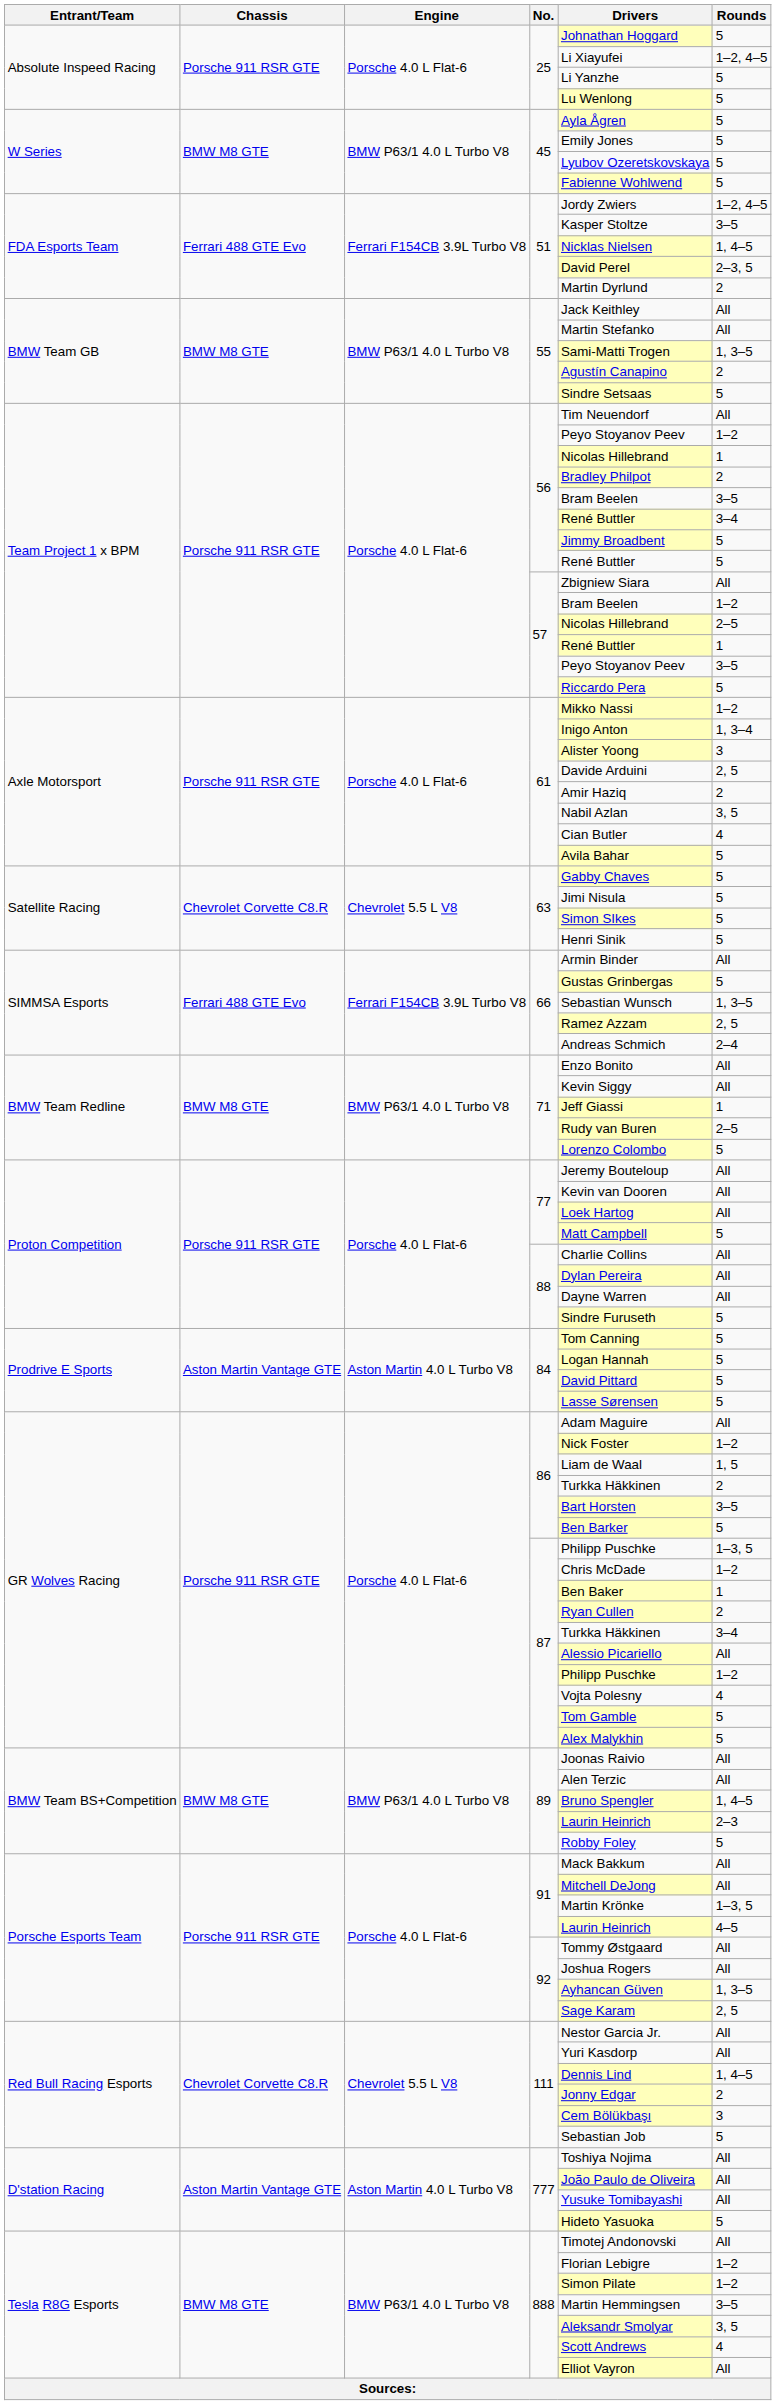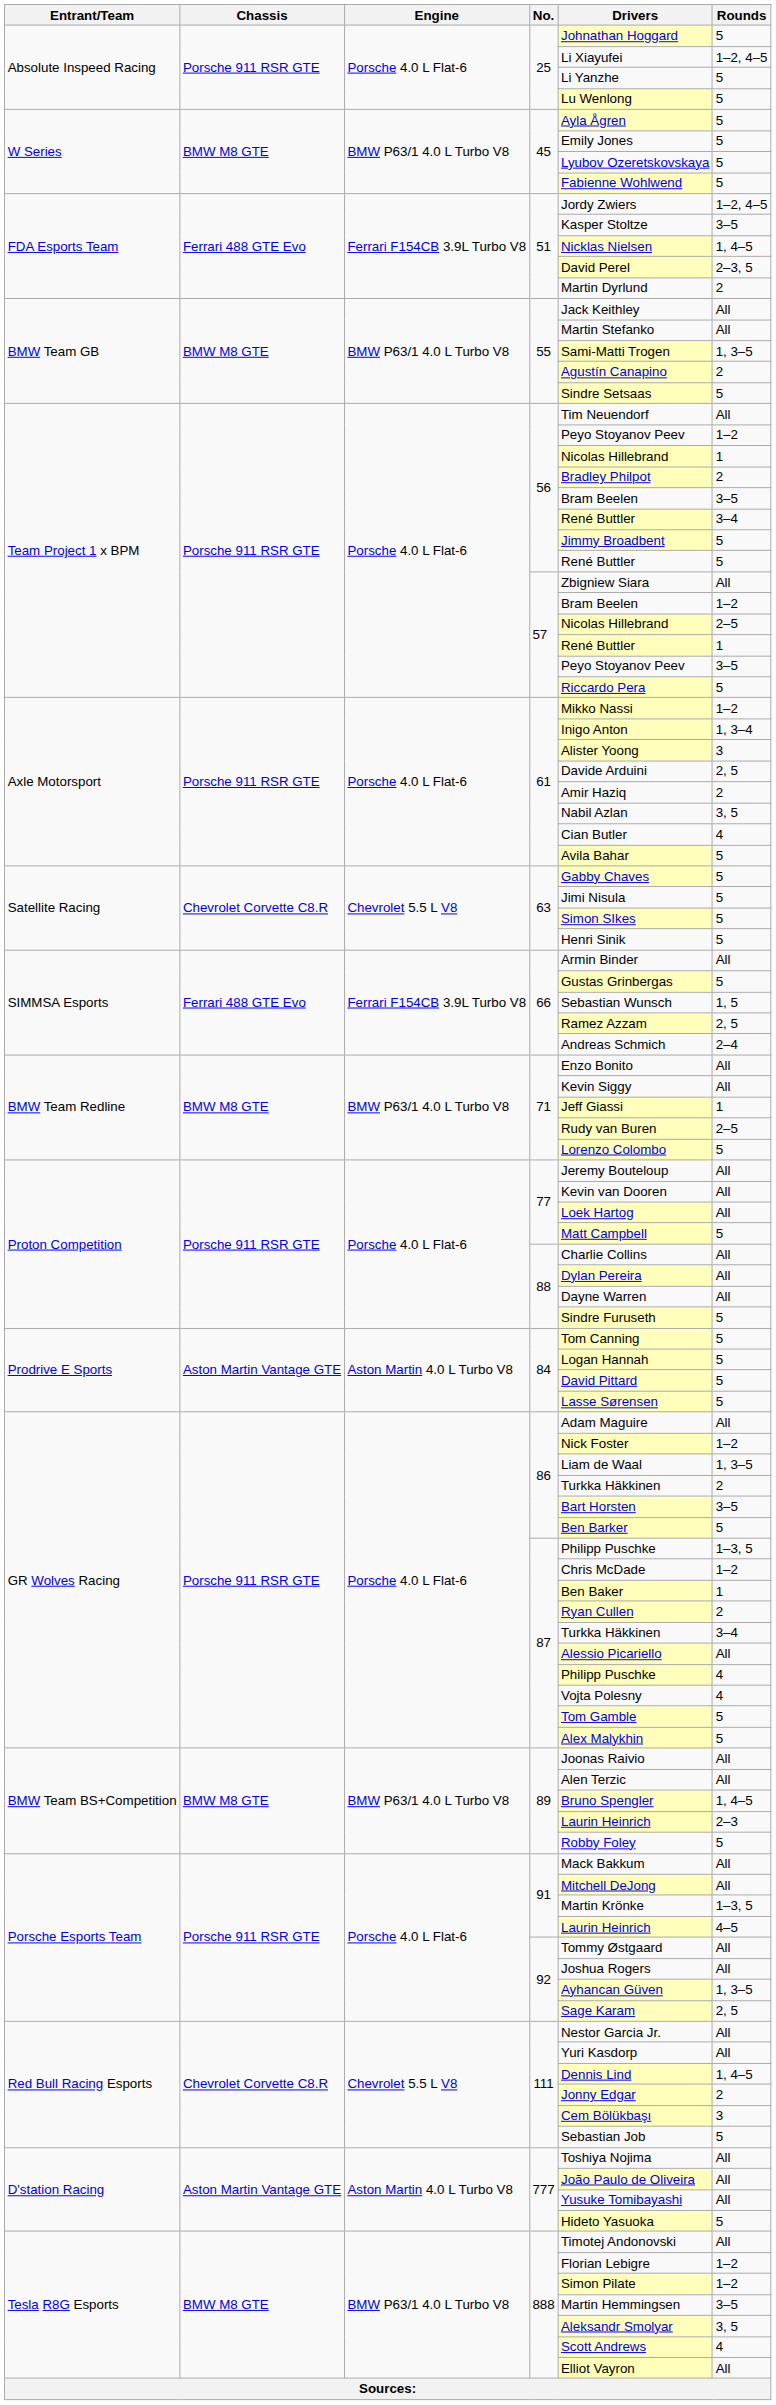(734, 1002) 1, 3–5 -> (727, 1002) 1, 5
(727, 1464) 1, 5 -> (734, 1464) 1, 3–5
(727, 1674) 1–2 -> (719, 1674) 4
